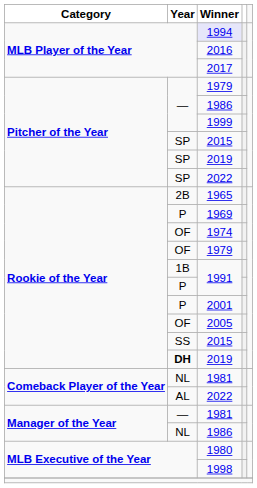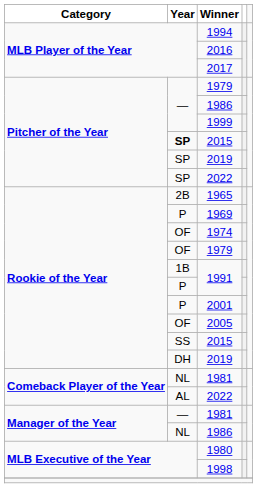(220, 32) lavender background -> (220, 32) no background
(183, 141) normal -> (183, 141) bold
(183, 360) bold -> (183, 360) normal
